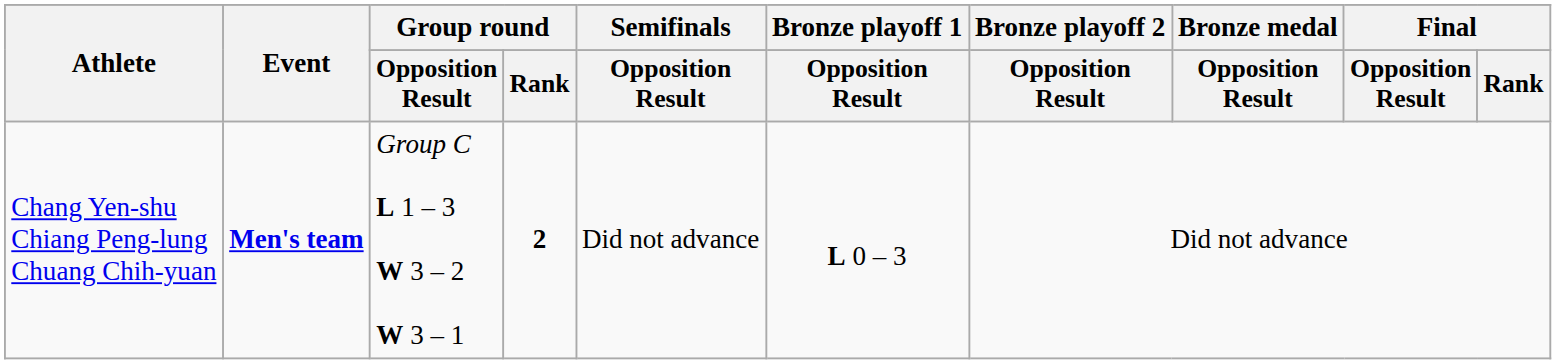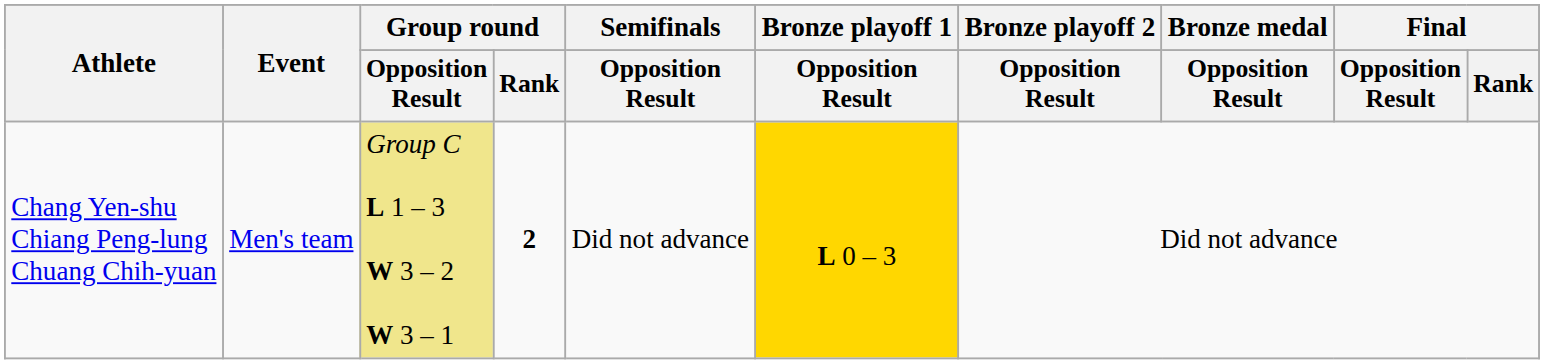(296, 240) bold -> (291, 240) normal
(424, 240) no background -> (413, 240) khaki background
(867, 256) no background -> (857, 256) gold background
